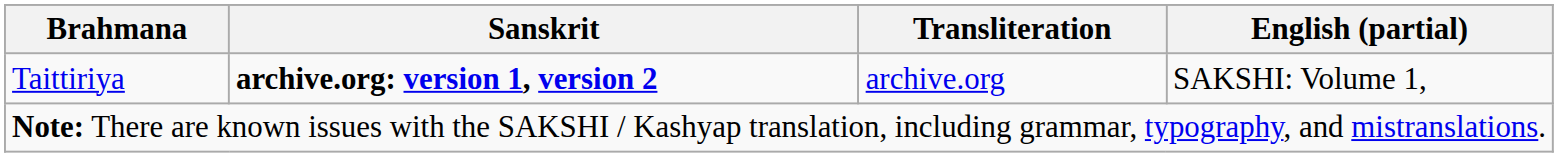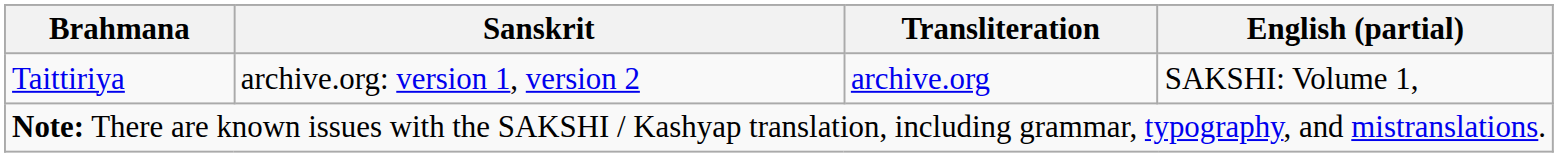(447, 77) bold -> (440, 77) normal
